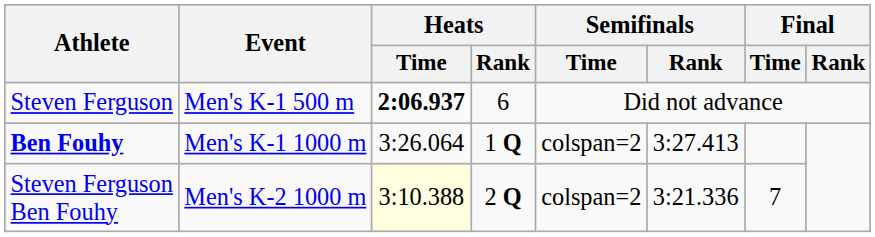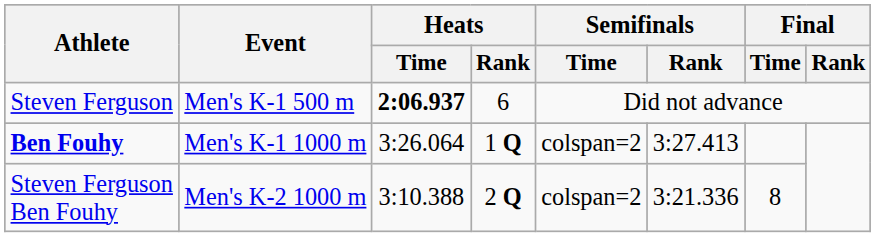(421, 197) lightyellow background -> (421, 197) no background
(775, 197) 7 -> (775, 197) 8
